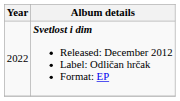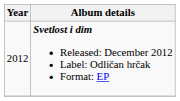(18, 58) 2022 -> (18, 58) 2012
